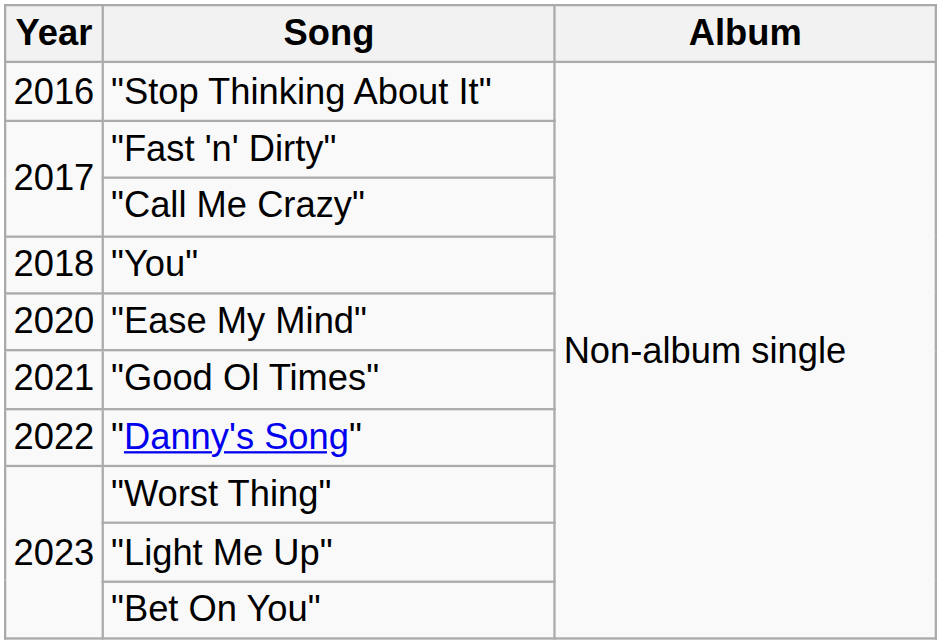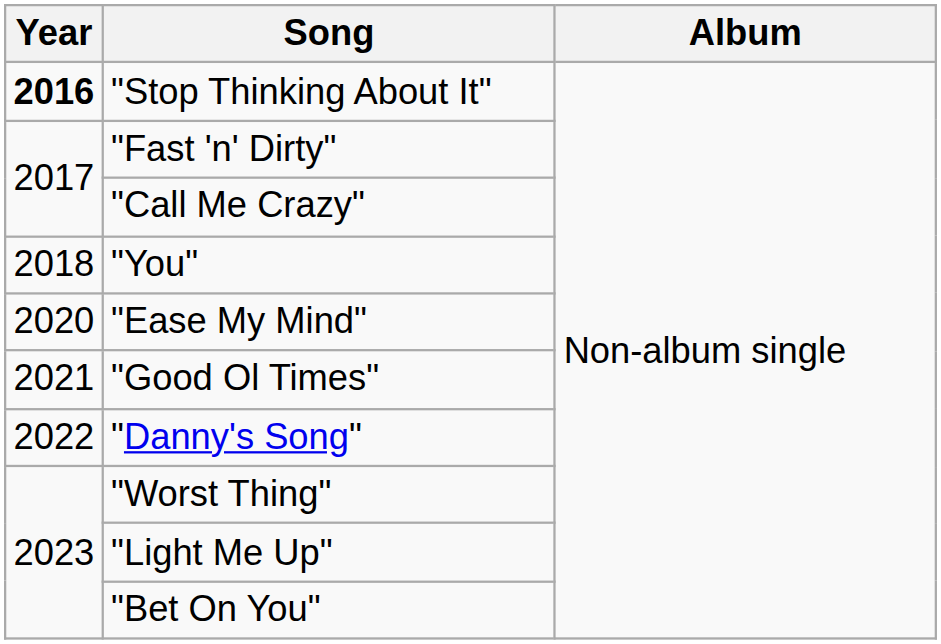(54, 90) normal -> (54, 90) bold
